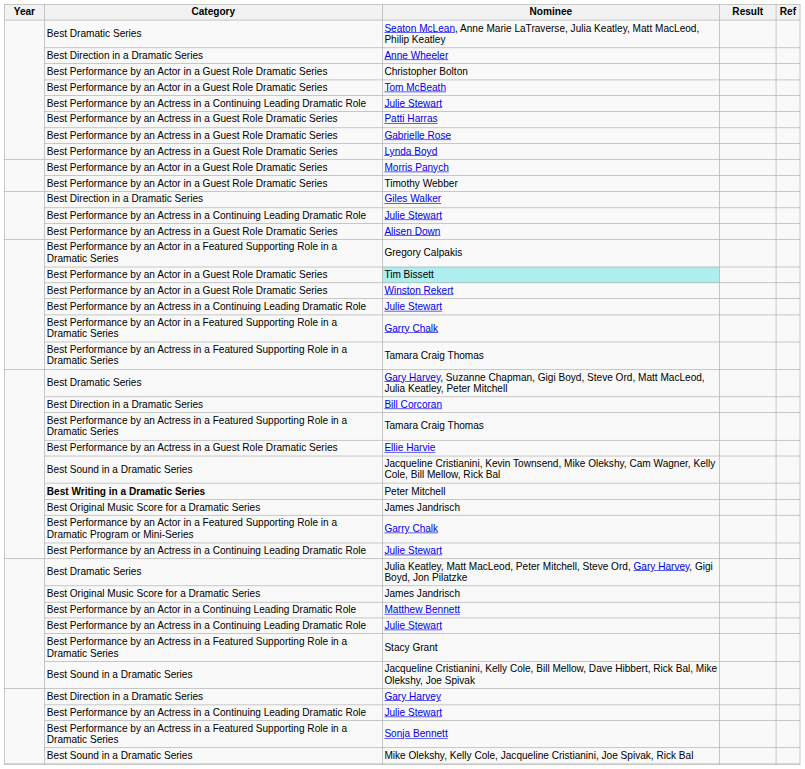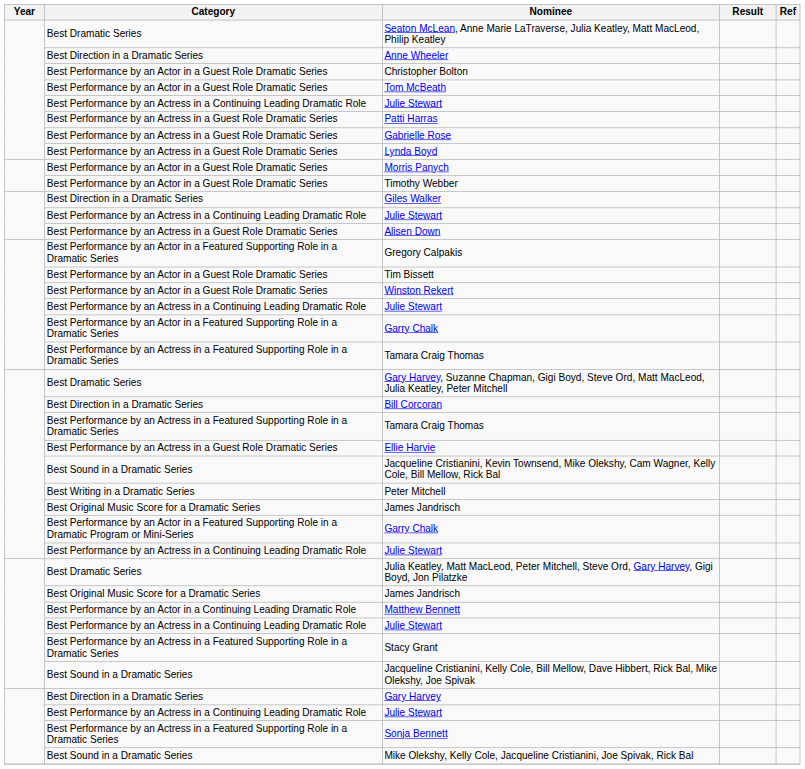(409, 274) paleturquoise background -> (409, 274) no background
(126, 491) bold -> (121, 491) normal
